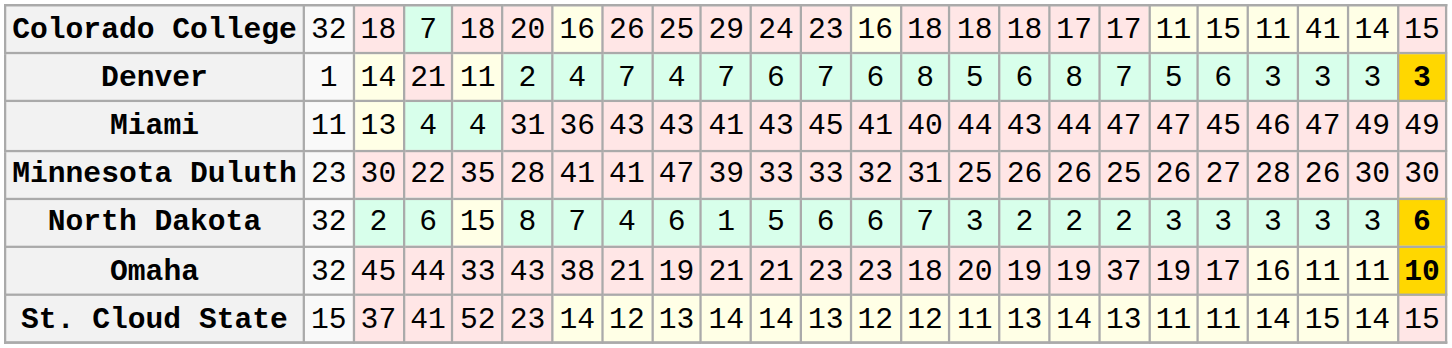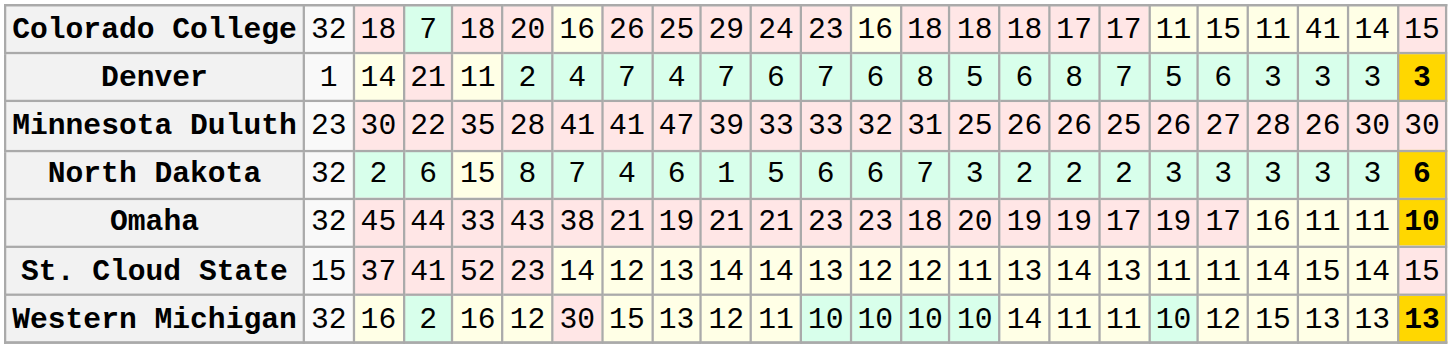- row: (154, 126)
(1124, 271) 37 -> (1124, 223) 17
+ row: (154, 319)
